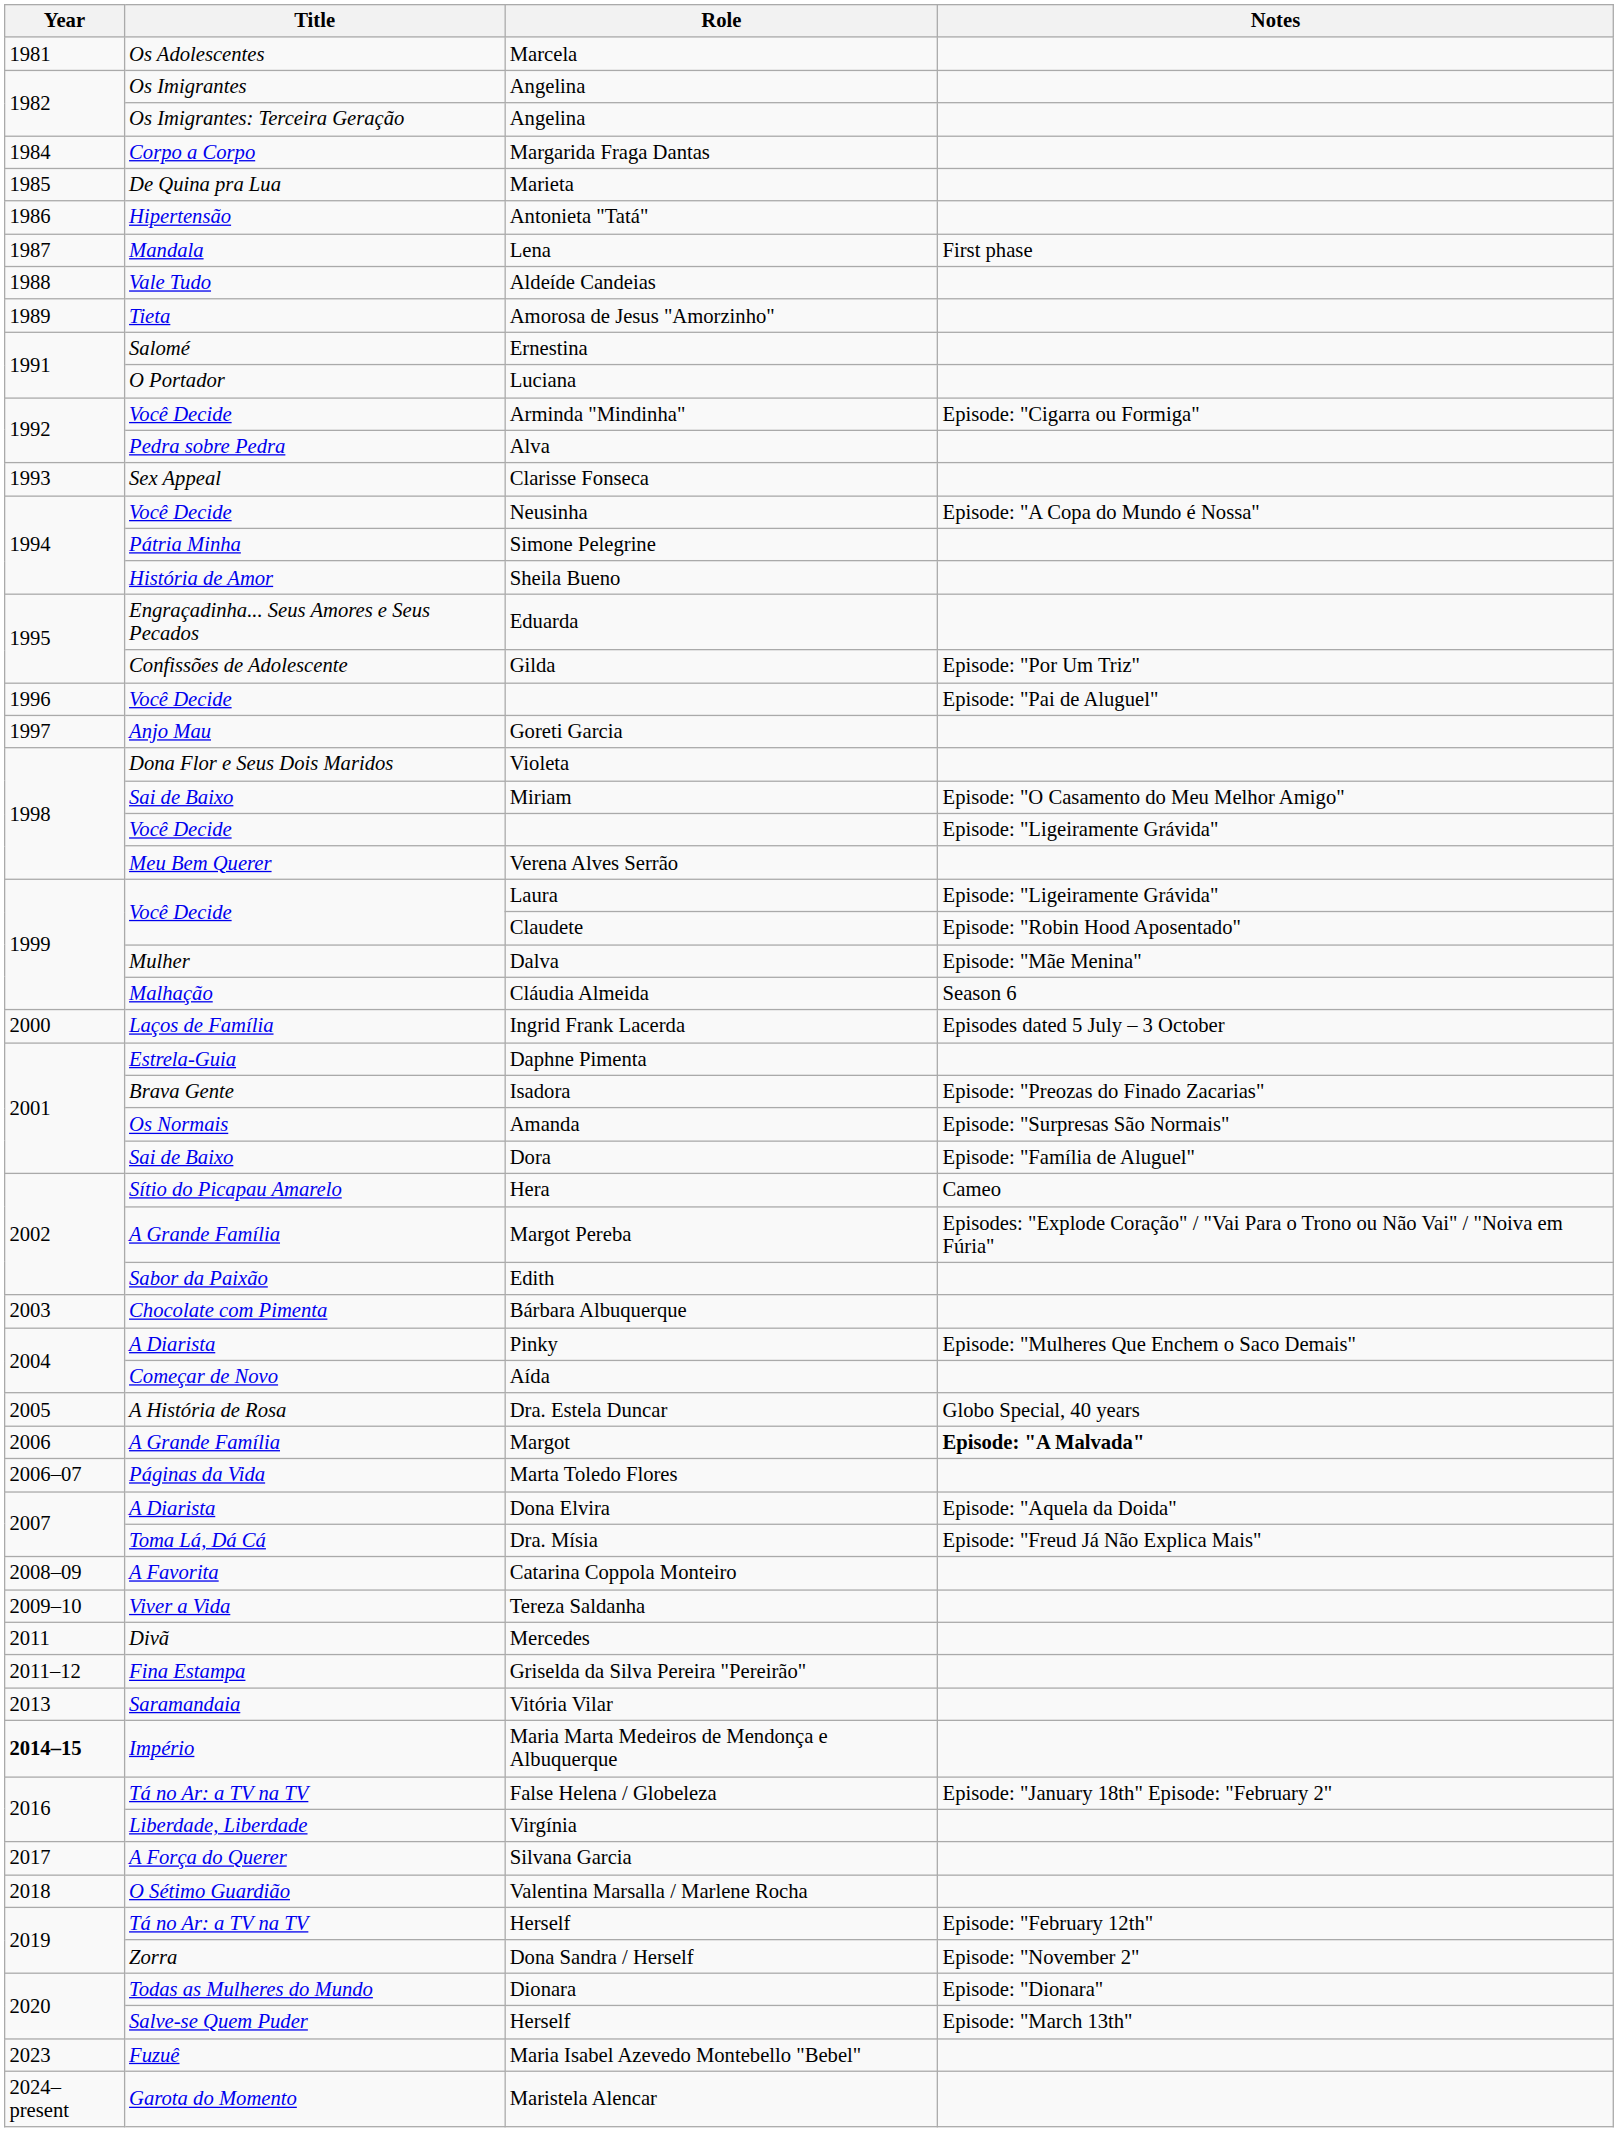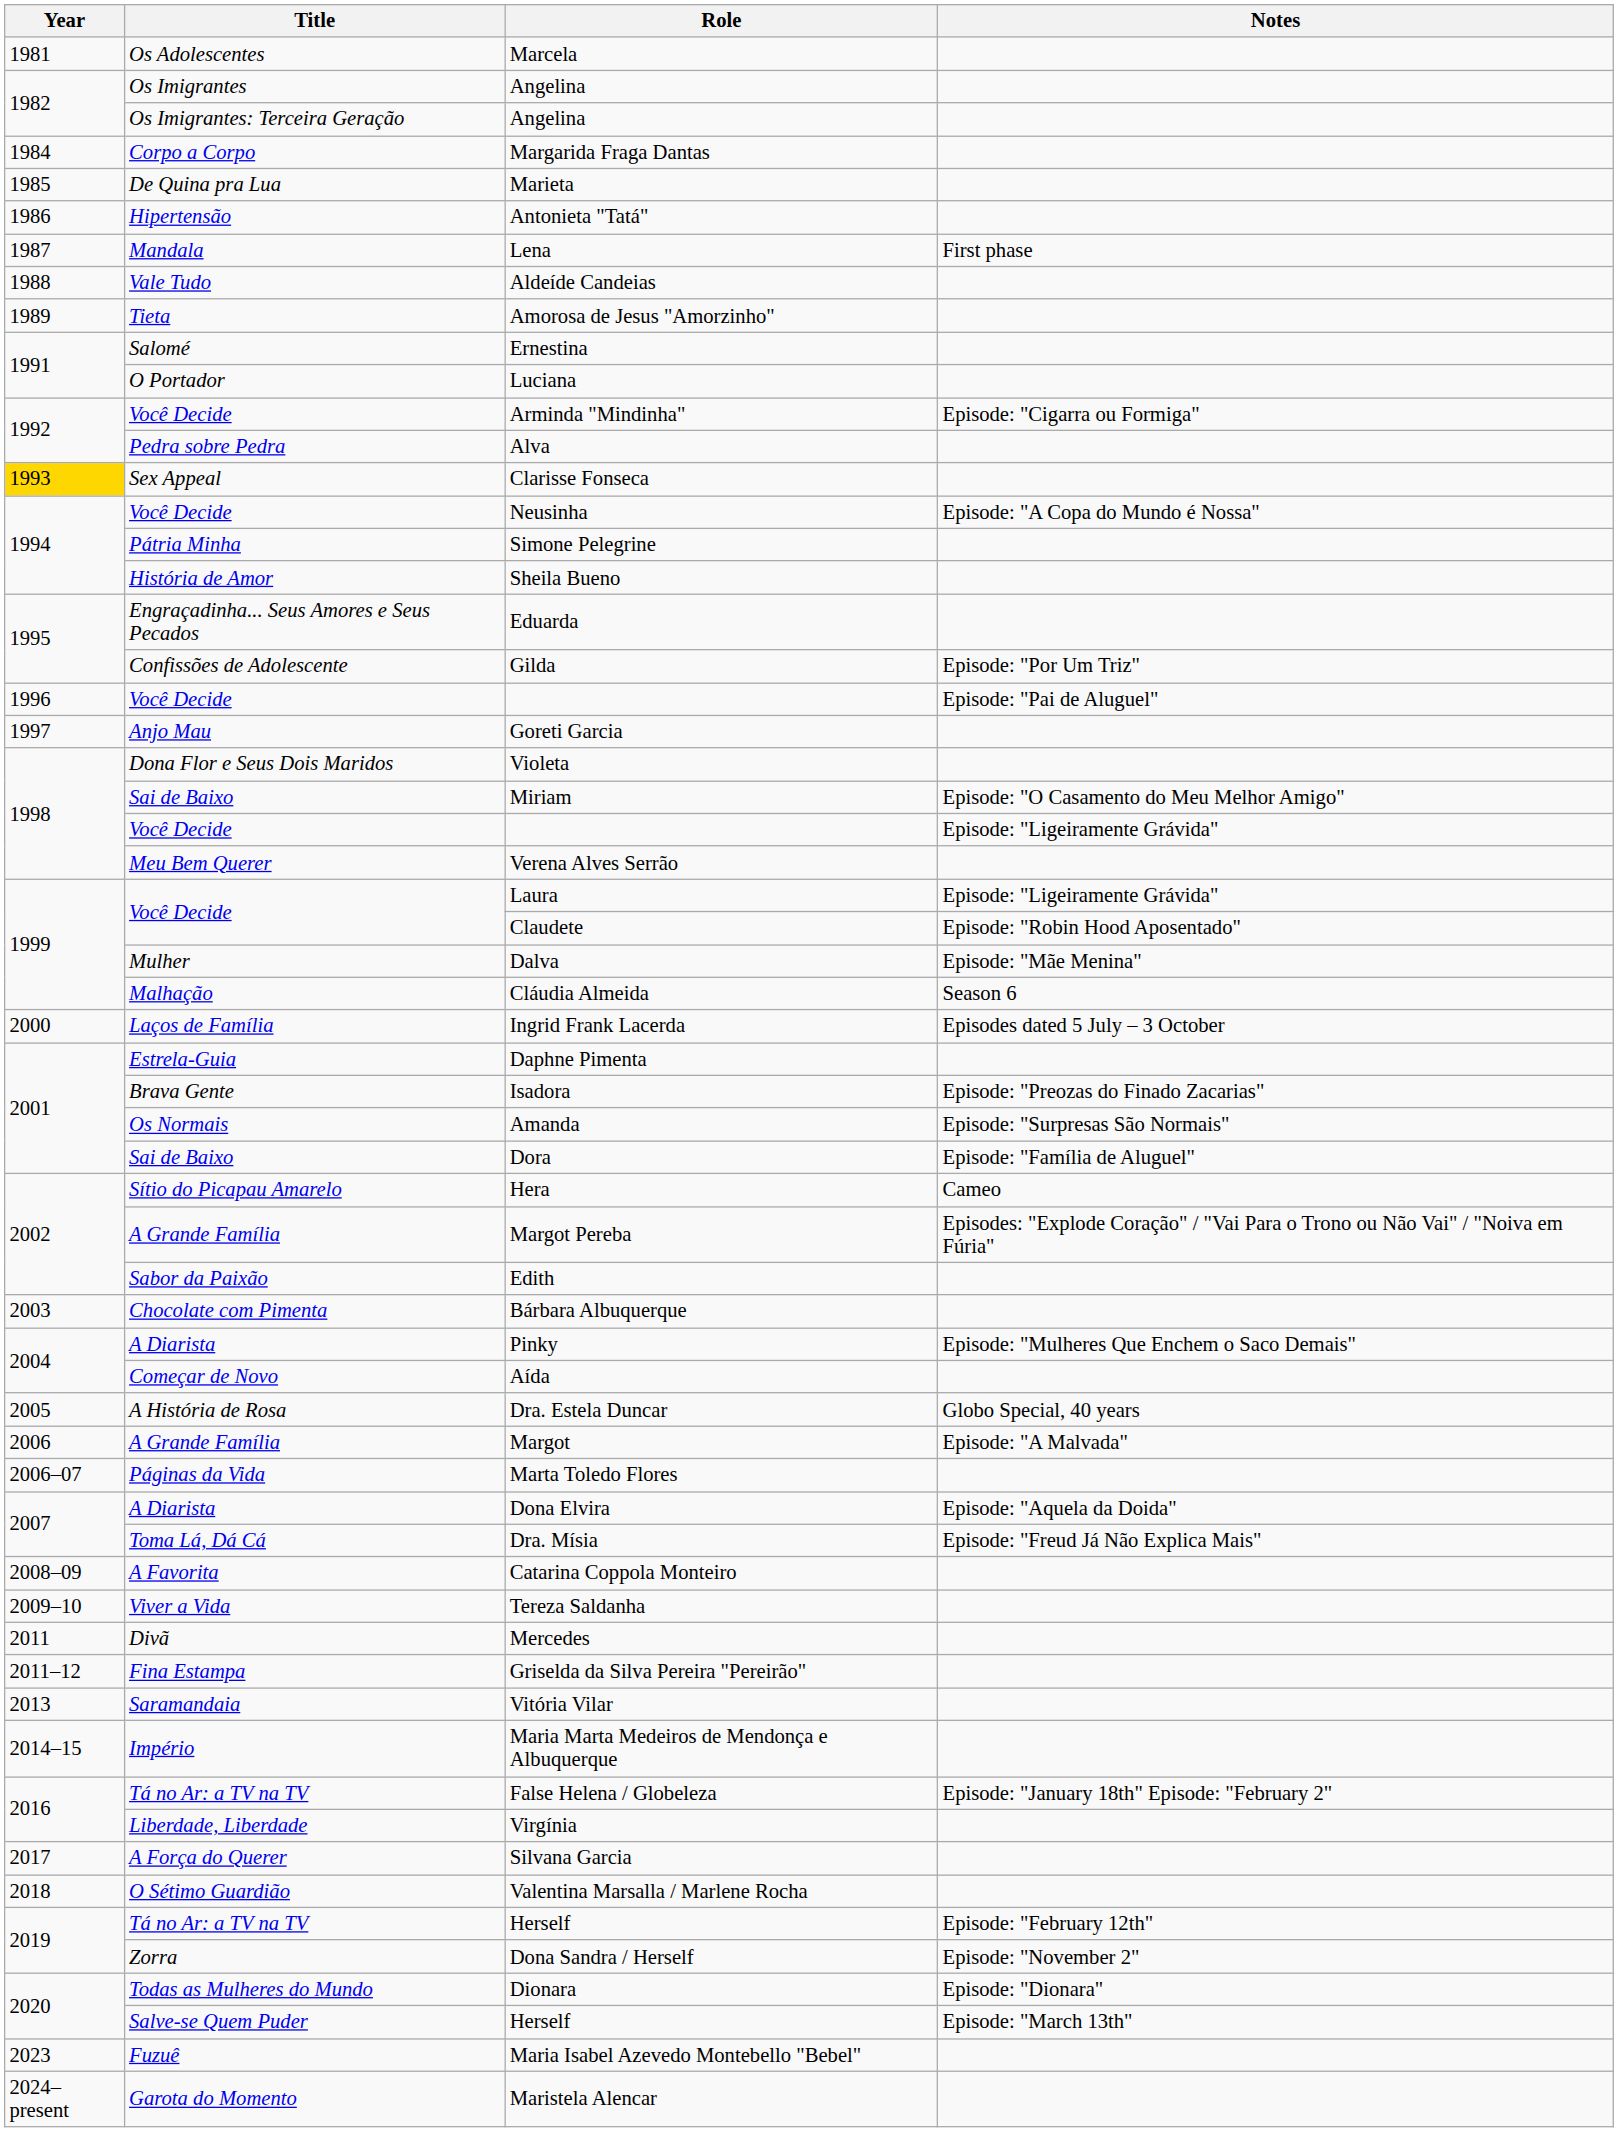(30, 479) no background -> (30, 479) gold background
(1043, 1442) bold -> (1035, 1442) normal
(46, 1748) bold -> (46, 1748) normal
